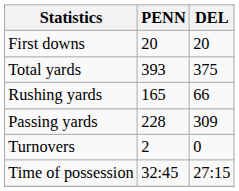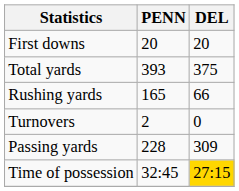rows swapped: (53, 121) <-> (42, 147)
(212, 173) no background -> (212, 173) gold background
